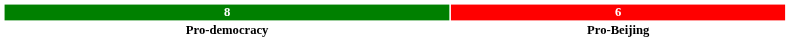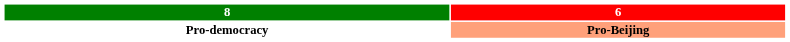(618, 29) no background -> (618, 29) lightsalmon background
